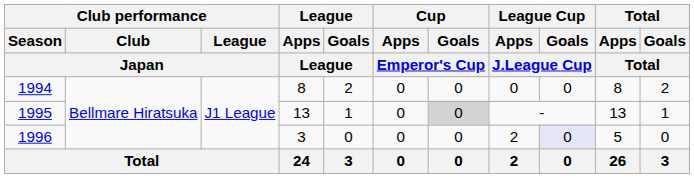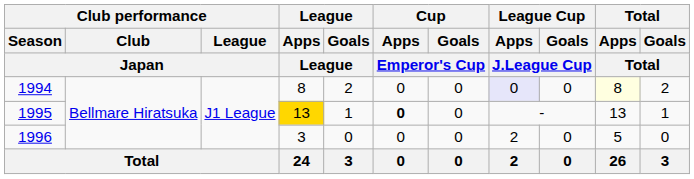(514, 88) no background -> (514, 88) lavender background
(618, 88) no background -> (618, 88) lightyellow background
(301, 112) no background -> (301, 112) gold background
(401, 112) normal -> (401, 112) bold
(458, 112) lightgrey background -> (458, 112) no background
(567, 137) lavender background -> (567, 137) no background
